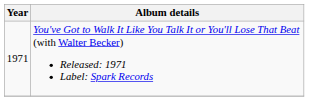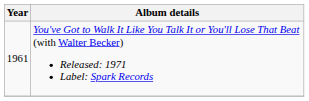(18, 58) 1971 -> (18, 58) 1961
